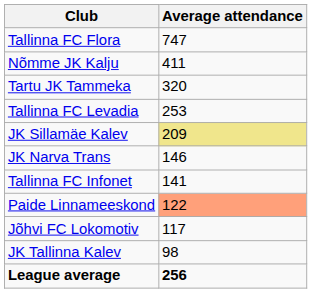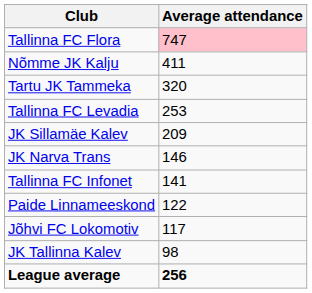(174, 39) no background -> (174, 39) pink background
(174, 134) khaki background -> (174, 134) no background
(174, 205) lightsalmon background -> (174, 205) no background
